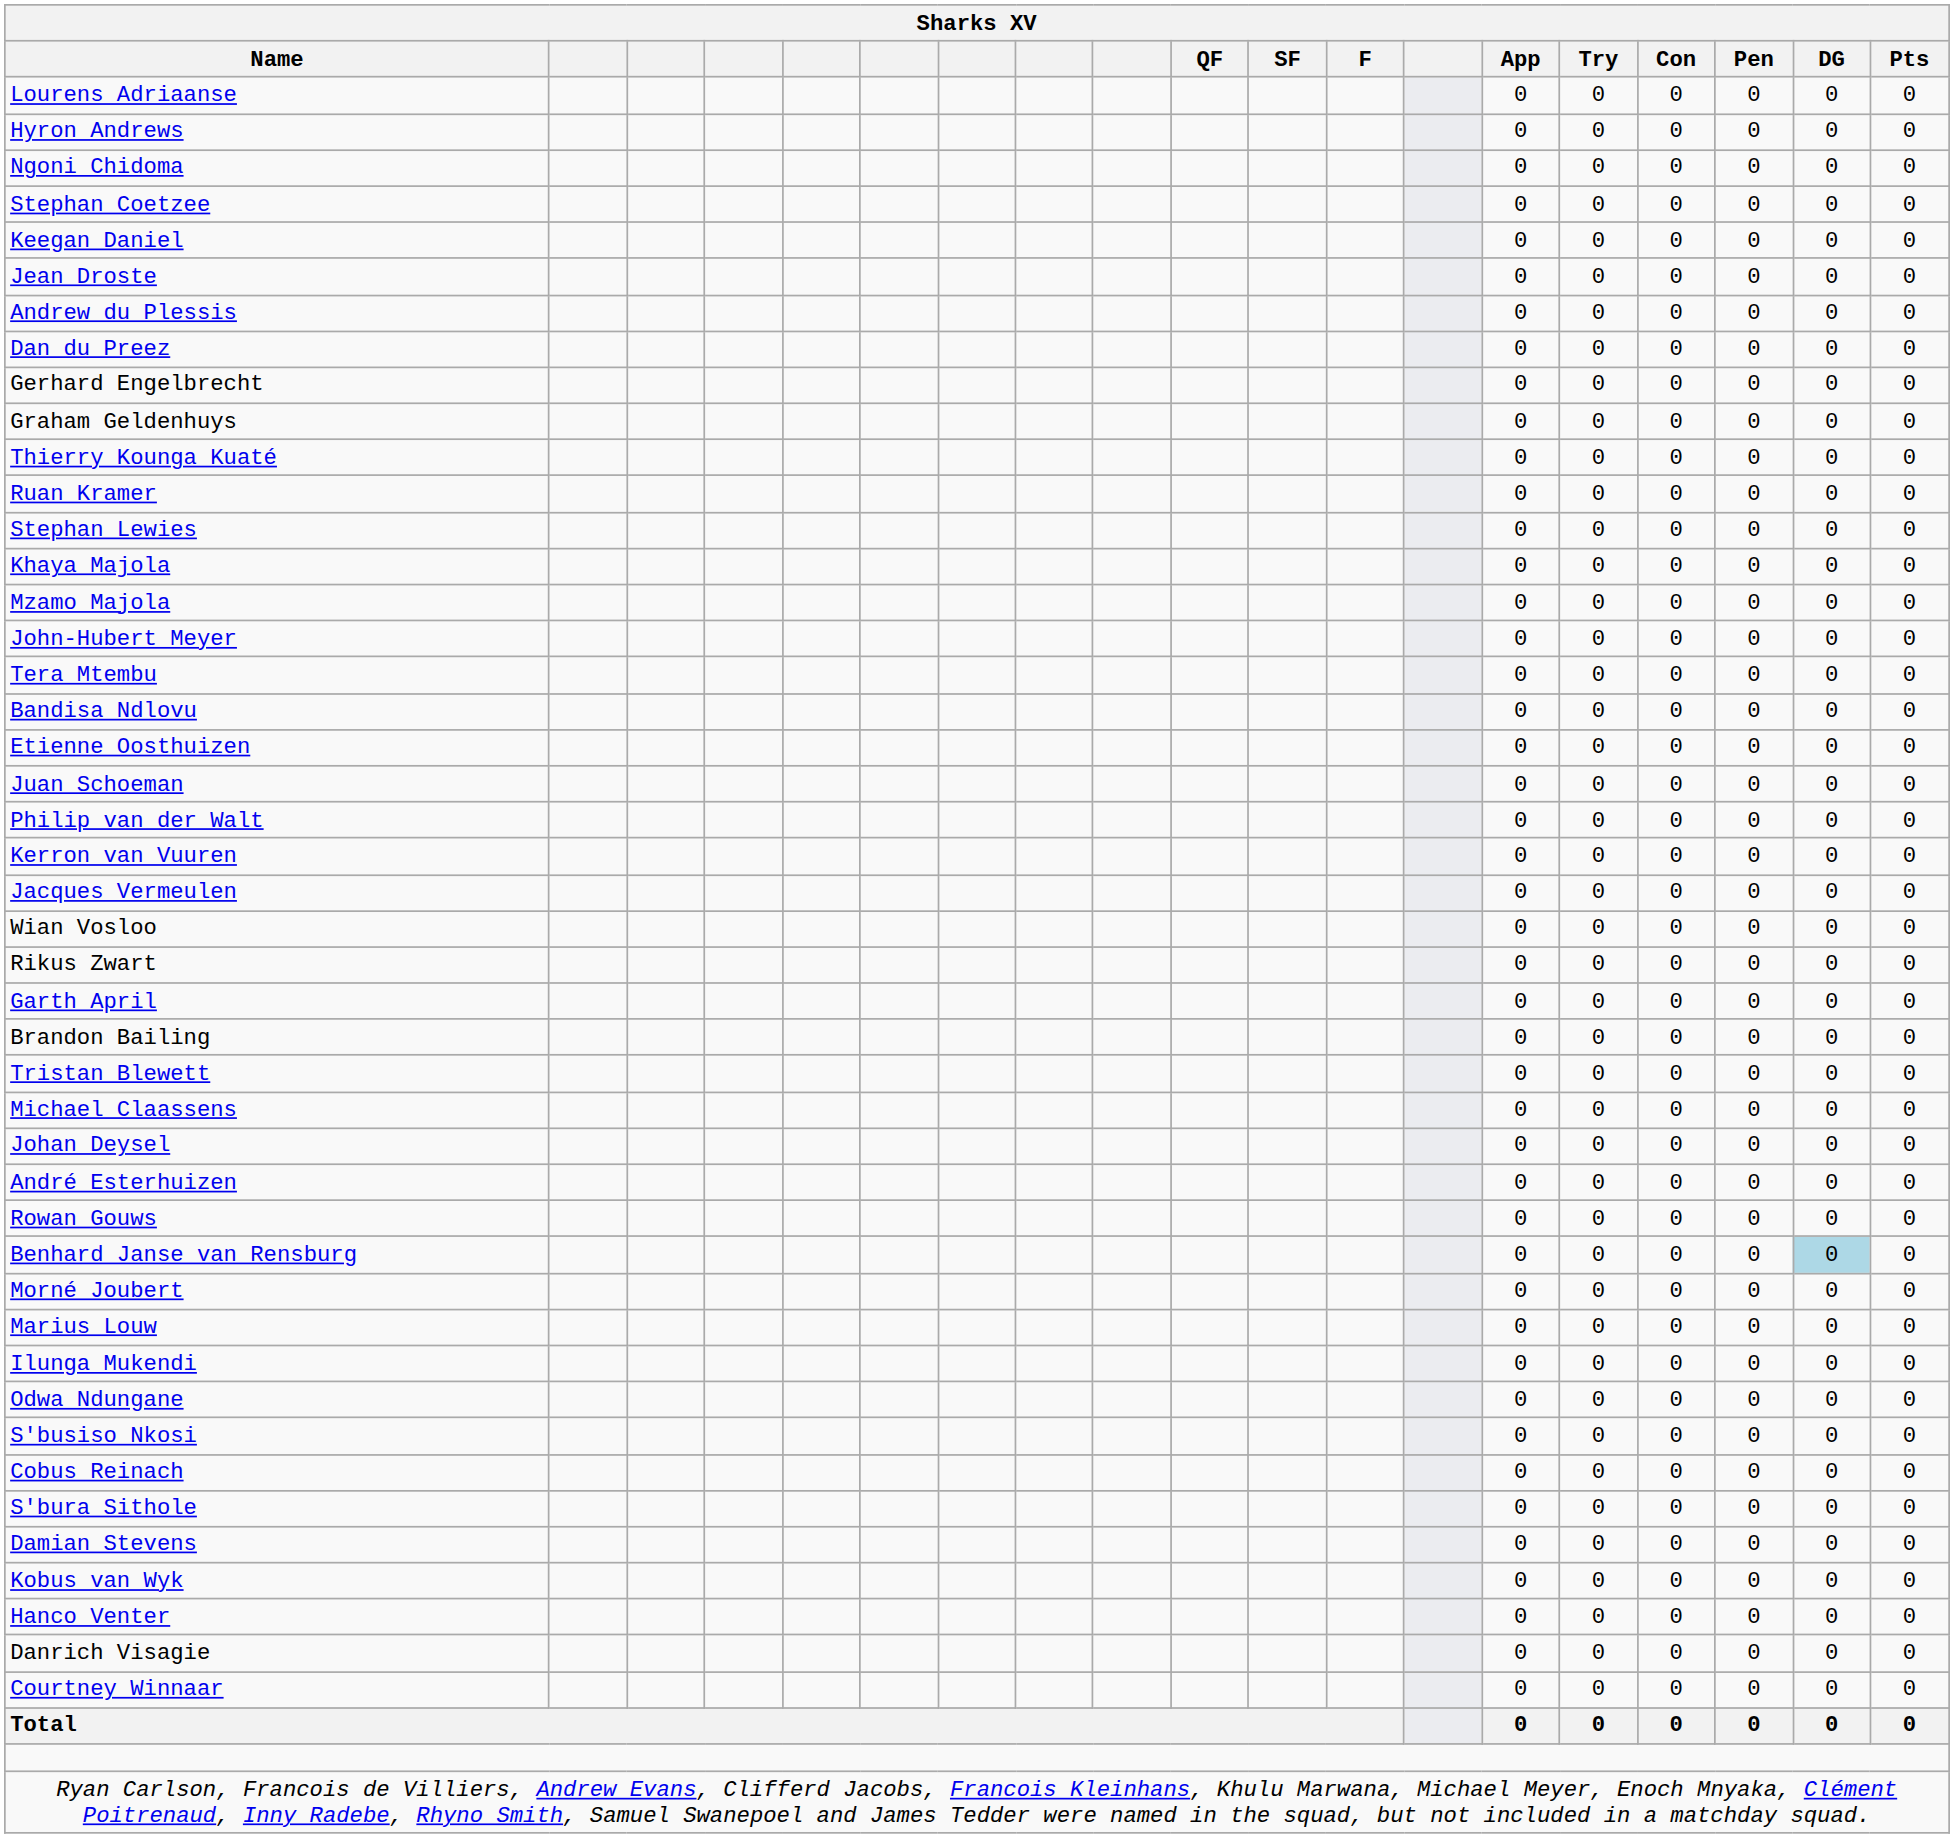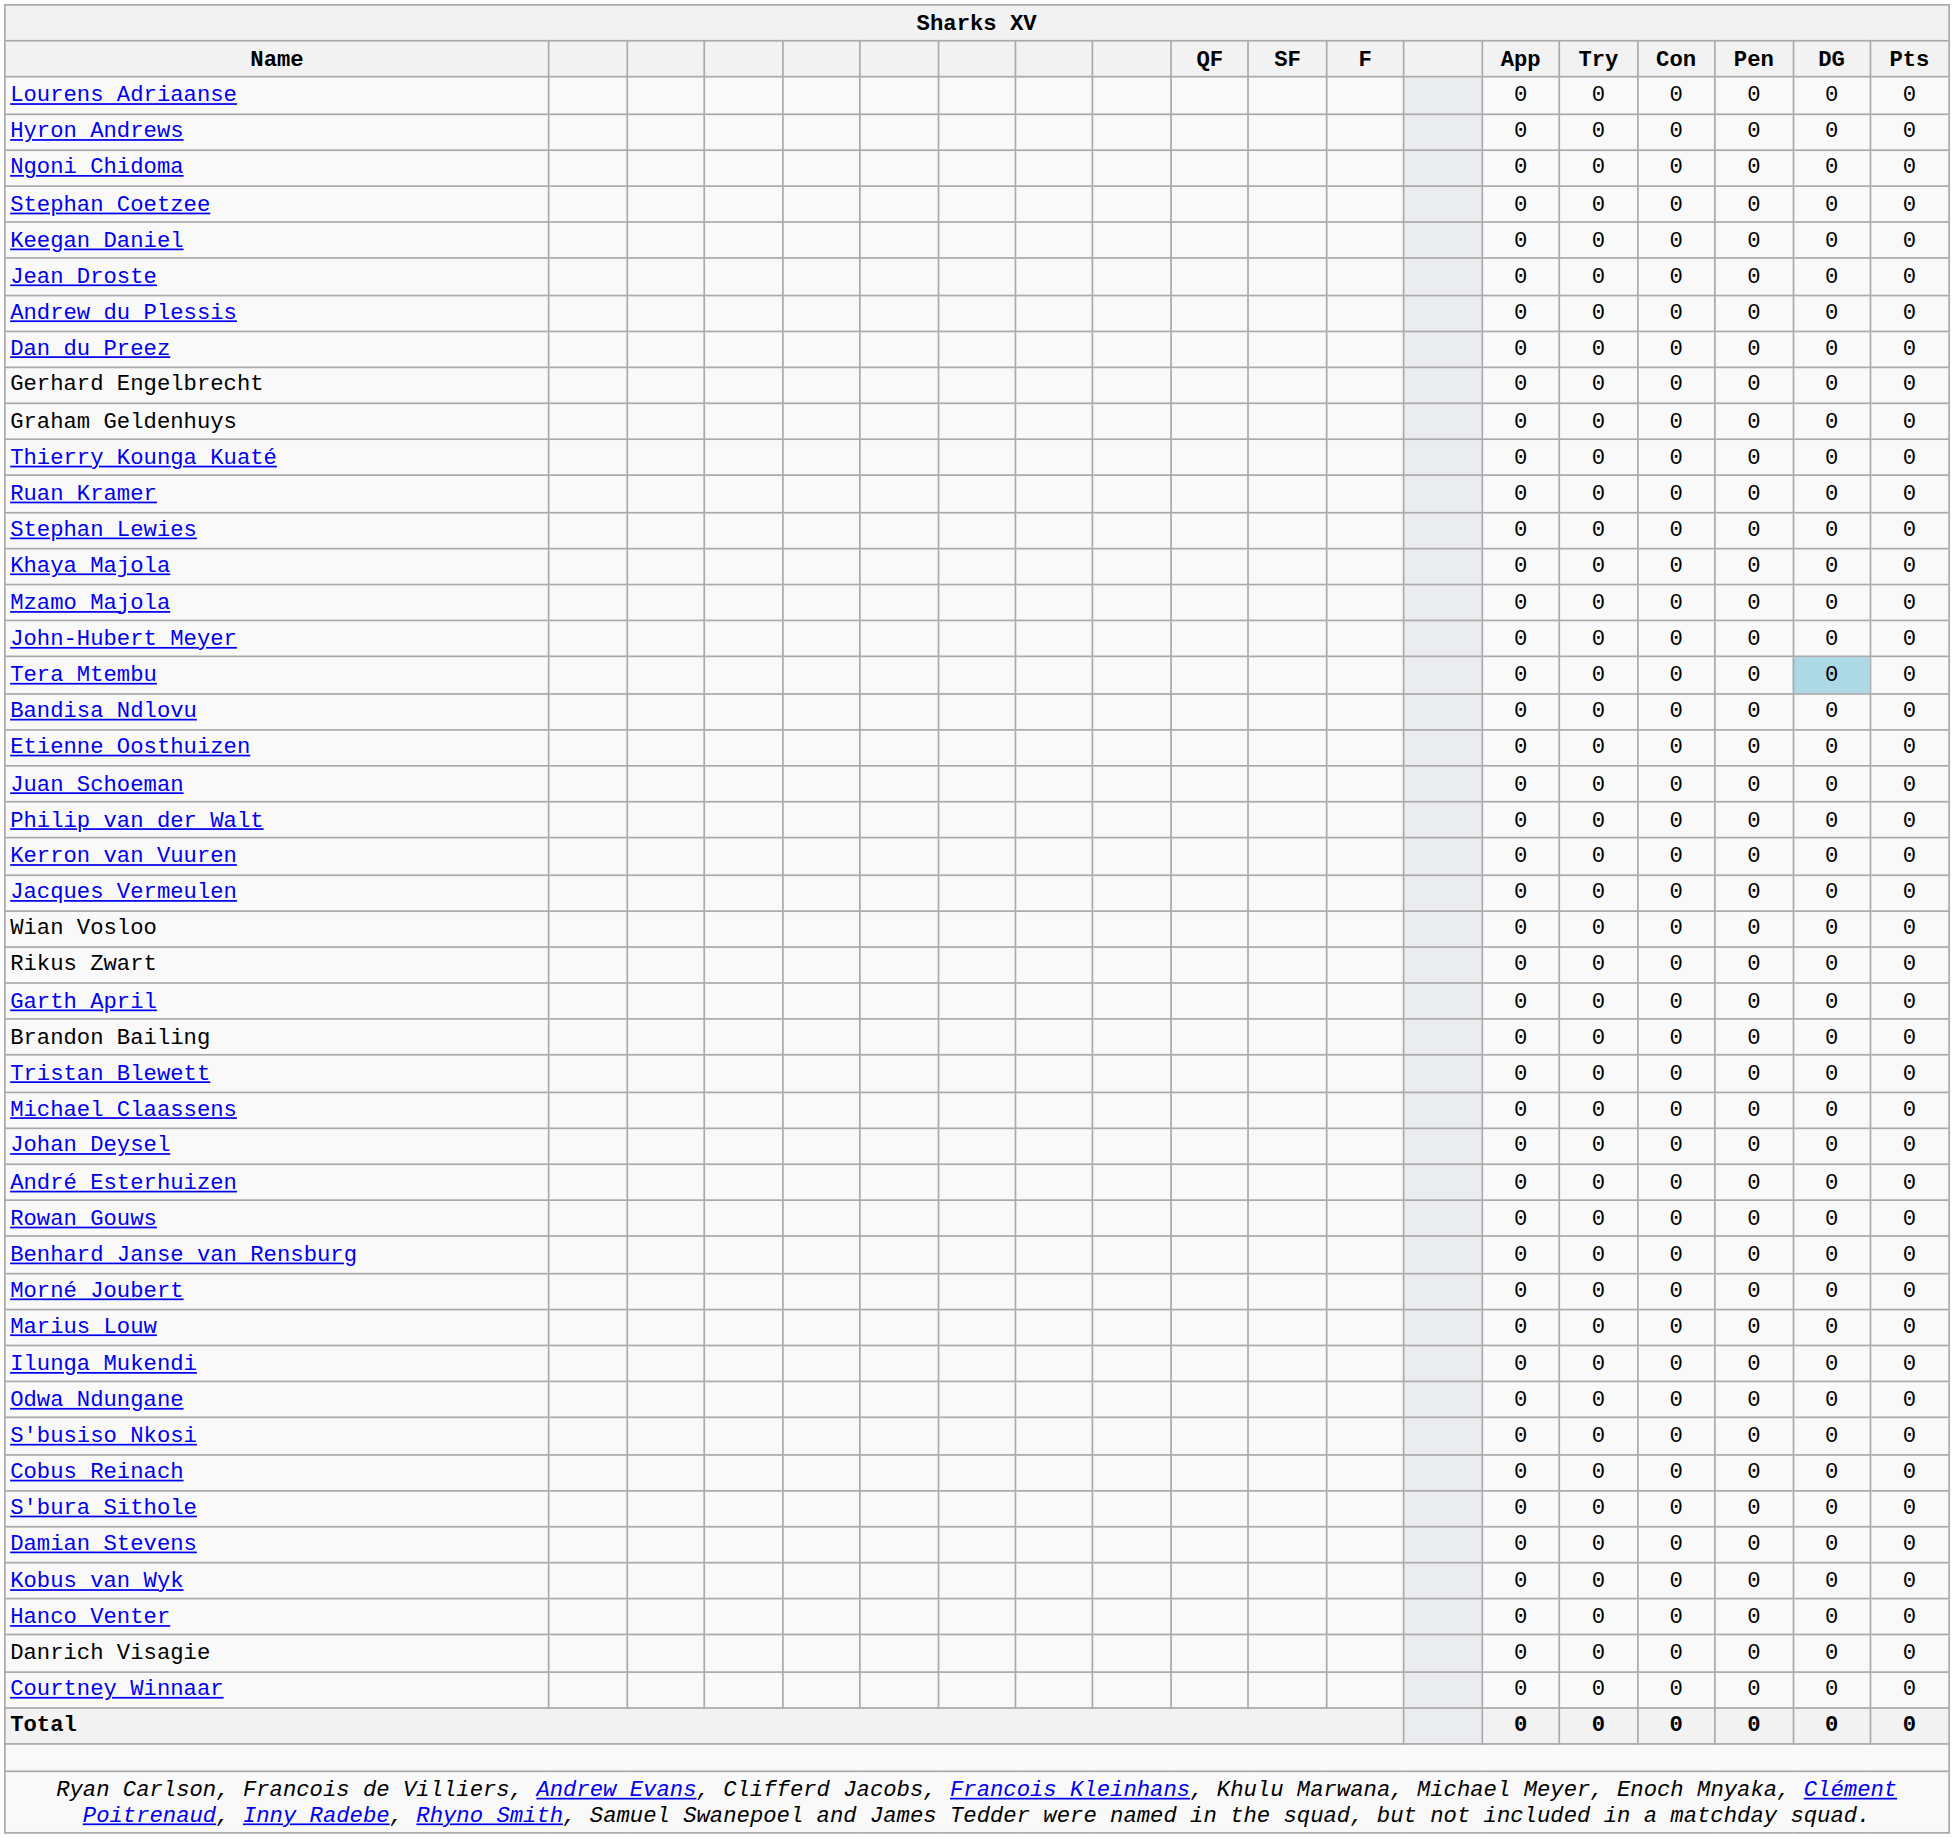(1832, 675) no background -> (1832, 675) lightblue background
(1832, 1255) lightblue background -> (1832, 1255) no background
